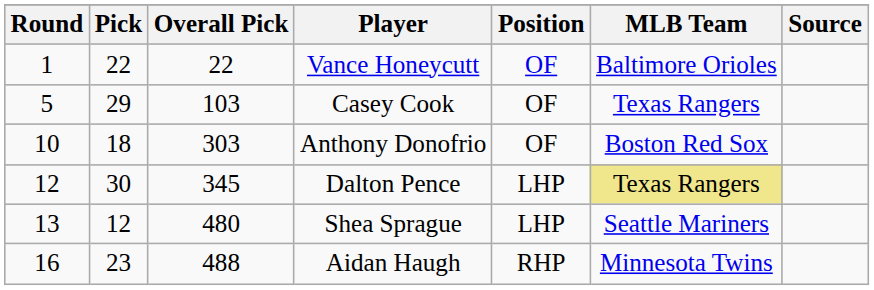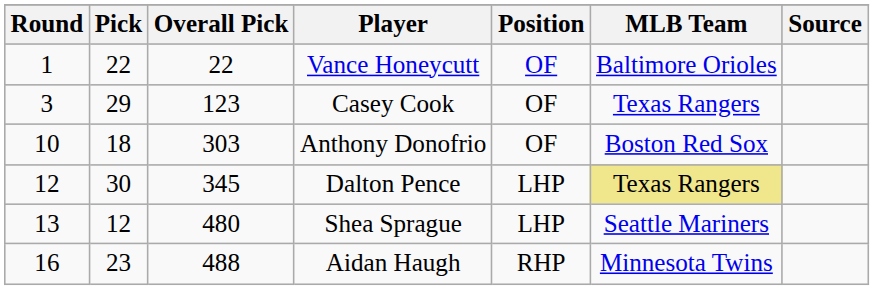(47, 104) 5 -> (47, 104) 3
(221, 104) 103 -> (221, 104) 123
